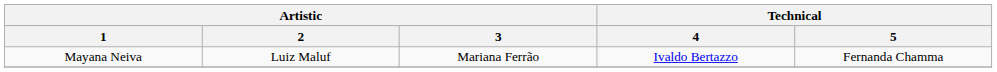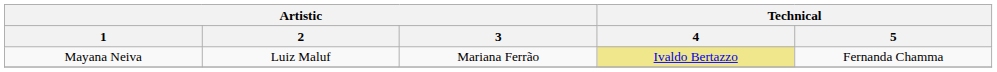(696, 57) no background -> (696, 57) khaki background
